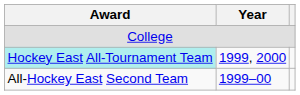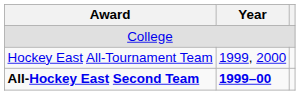(110, 57) paleturquoise background -> (110, 57) no background
(98, 79) normal -> (103, 79) bold
(245, 79) normal -> (245, 79) bold
